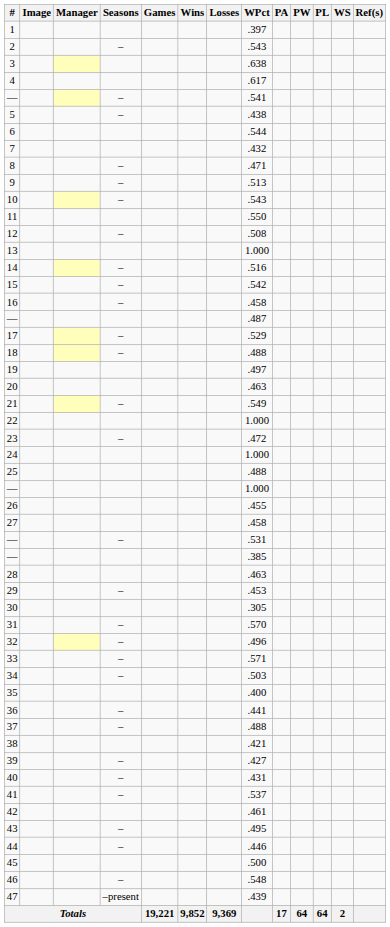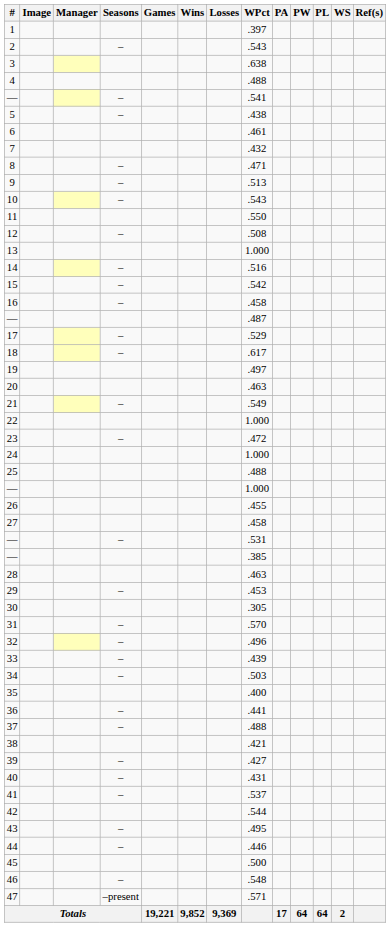(257, 81) .617 -> (257, 81) .488
(257, 132) .544 -> (257, 132) .461
(257, 353) .488 -> (257, 353) .617
(257, 659) .571 -> (257, 659) .439
(257, 812) .461 -> (257, 812) .544
(257, 897) .439 -> (257, 897) .571
